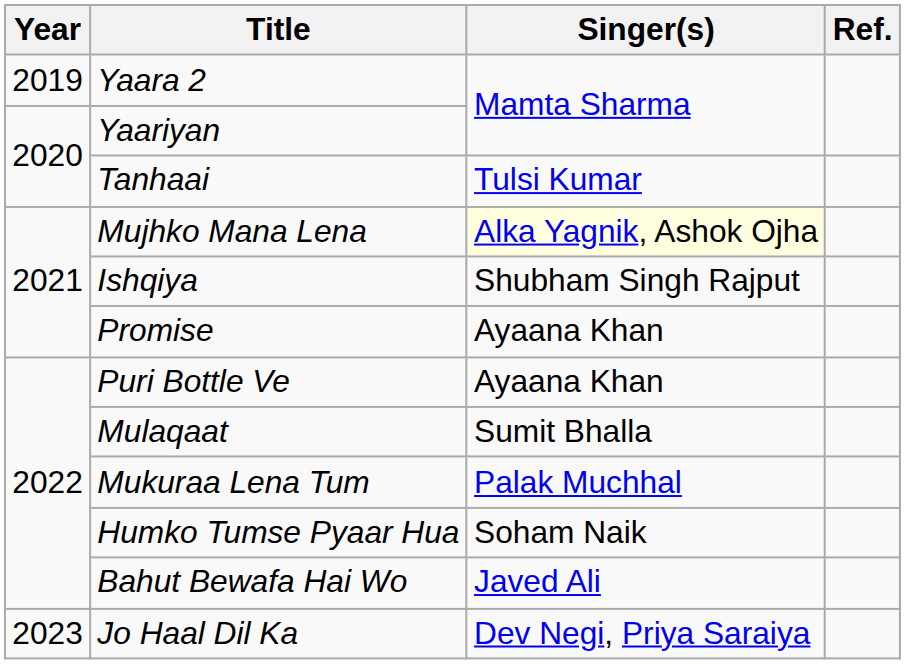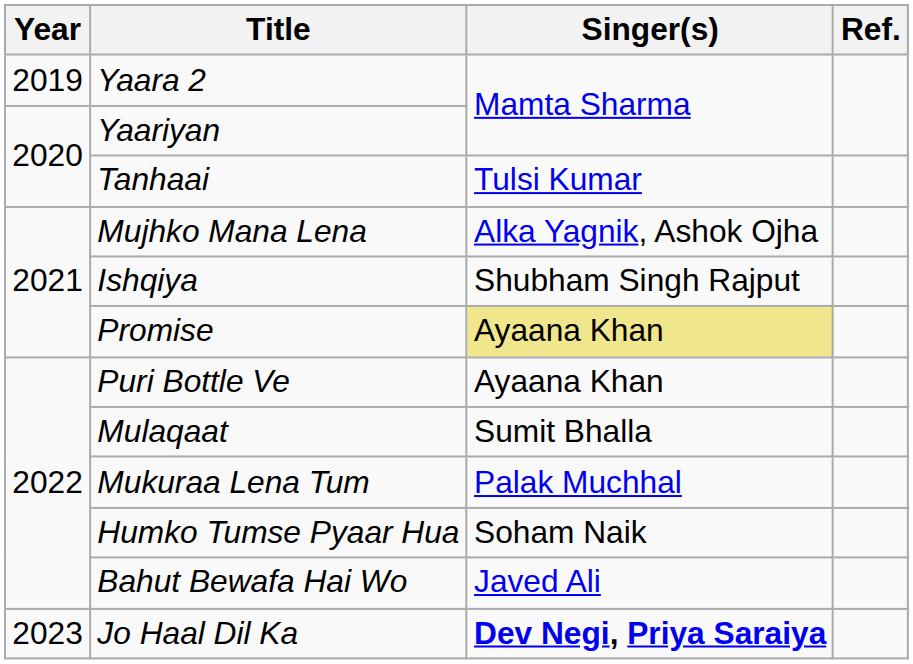(646, 230) lightyellow background -> (646, 230) no background
(569, 331) no background -> (569, 331) khaki background
(642, 632) normal -> (650, 632) bold
